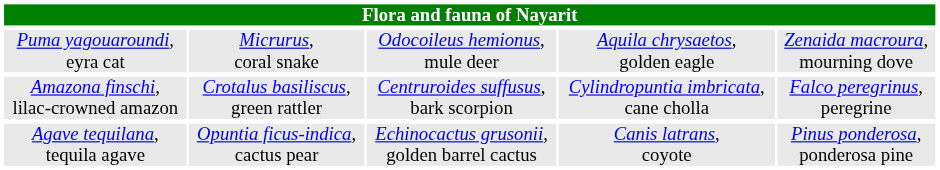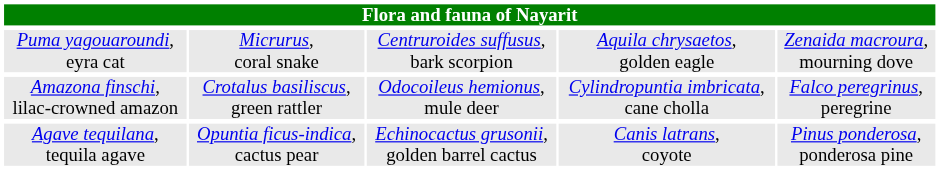(462, 51) Odocoileus hemionus, mule deer -> (462, 51) Centruroides suffusus, bark scorpion
(462, 97) Centruroides suffusus, bark scorpion -> (462, 97) Odocoileus hemionus, mule deer
